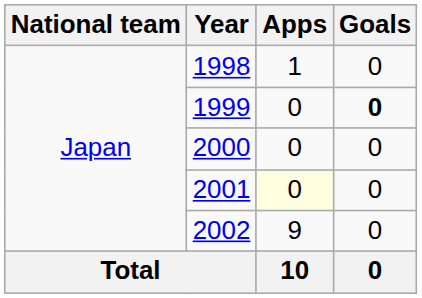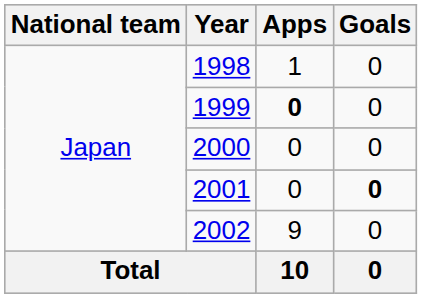(295, 107) normal -> (295, 107) bold
(375, 107) bold -> (375, 107) normal
(295, 189) lightyellow background -> (295, 189) no background
(375, 189) normal -> (375, 189) bold
